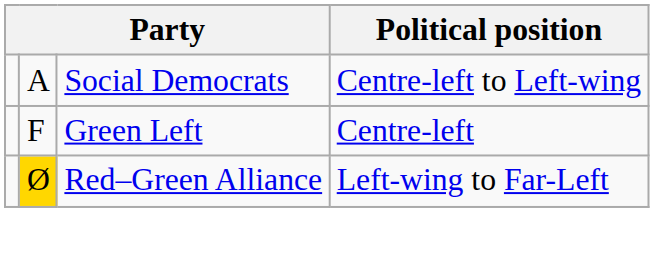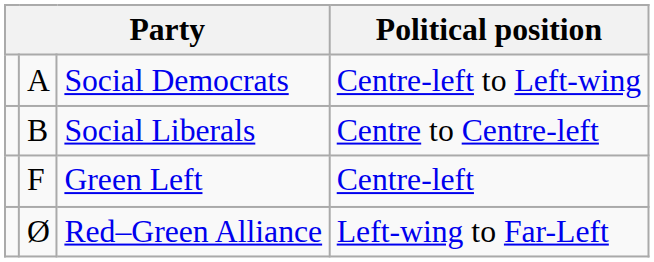+ row: (160, 130)
(38, 180) gold background -> (38, 230) no background
